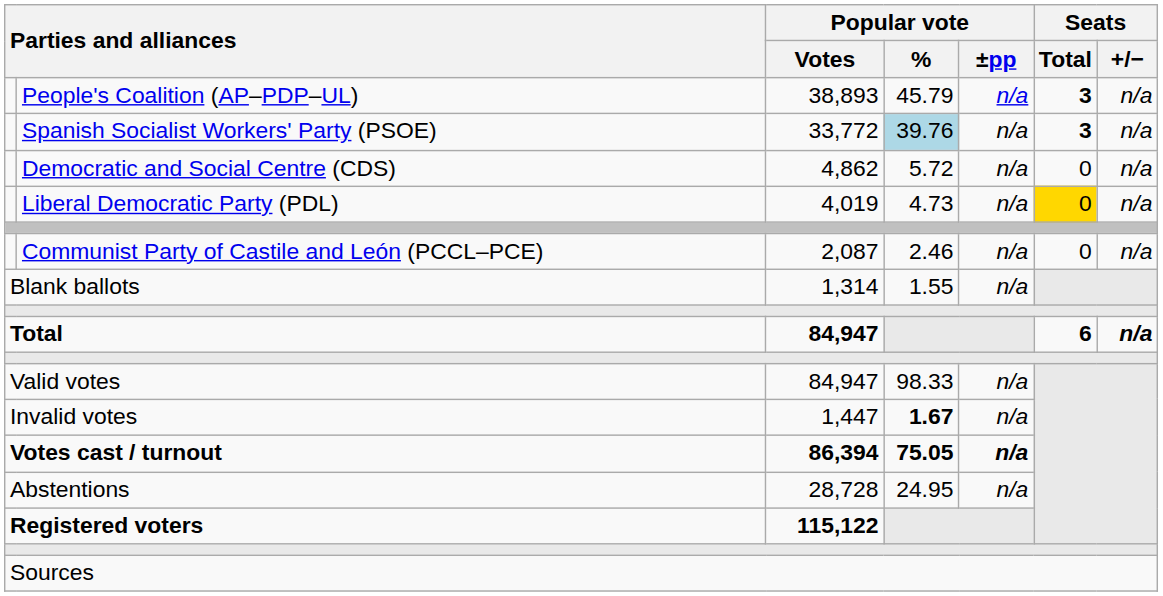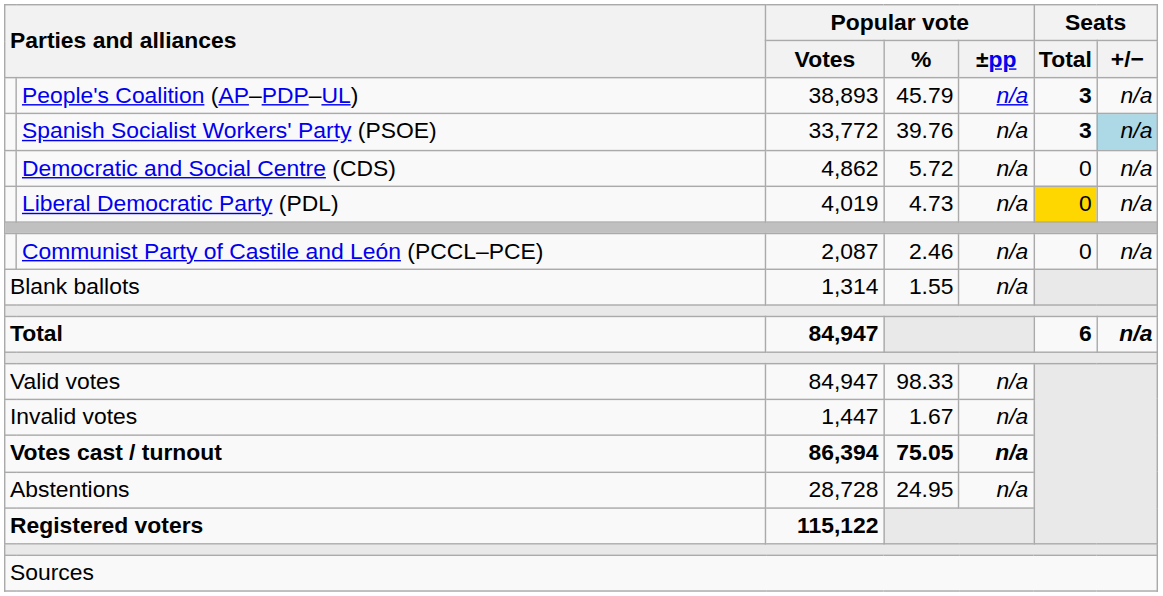(925, 131) lightblue background -> (925, 131) no background
(1137, 131) no background -> (1137, 131) lightblue background
(931, 417) bold -> (931, 417) normal
